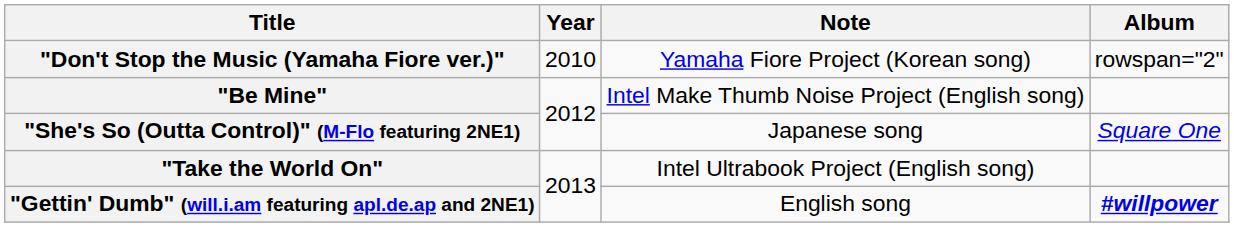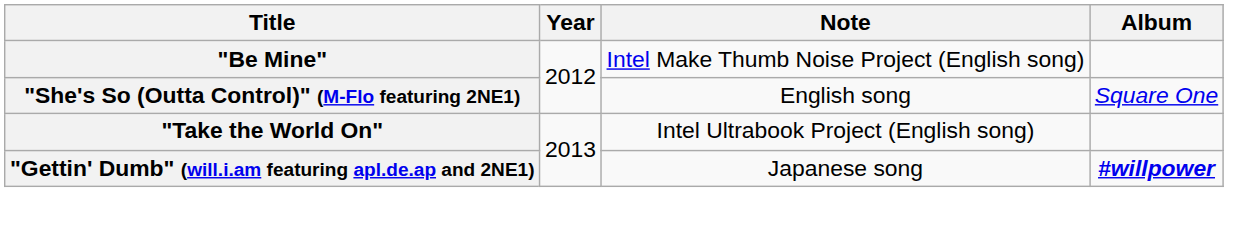- row: (272, 58)
(845, 131) Japanese song -> (845, 95) English song
(845, 204) English song -> (845, 167) Japanese song
